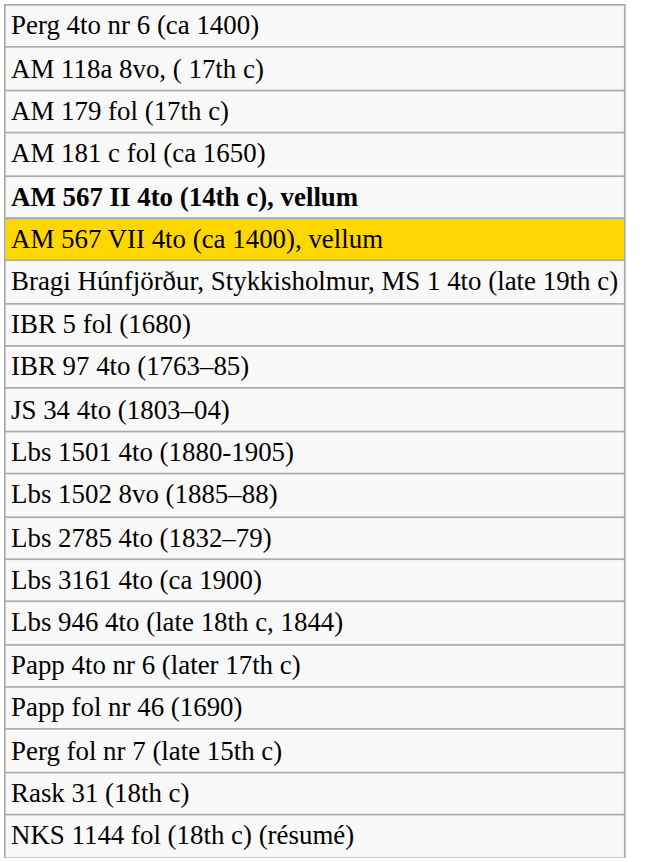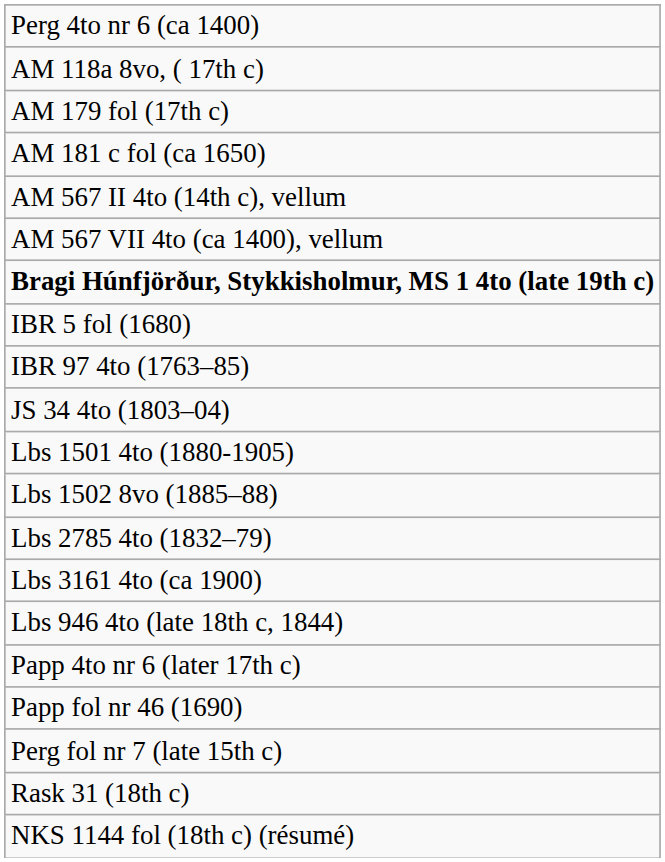(185, 196) bold -> (179, 196) normal
(197, 238) gold background -> (197, 238) no background
(315, 281) normal -> (333, 281) bold
